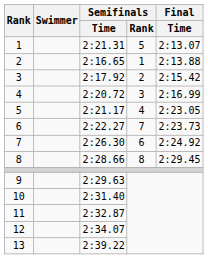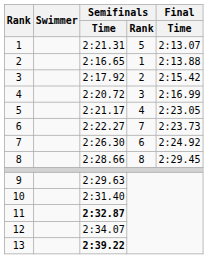(104, 213) normal -> (104, 213) bold
(104, 246) normal -> (104, 246) bold
